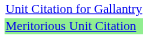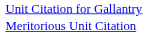(71, 26) lightgreen background -> (71, 26) no background
